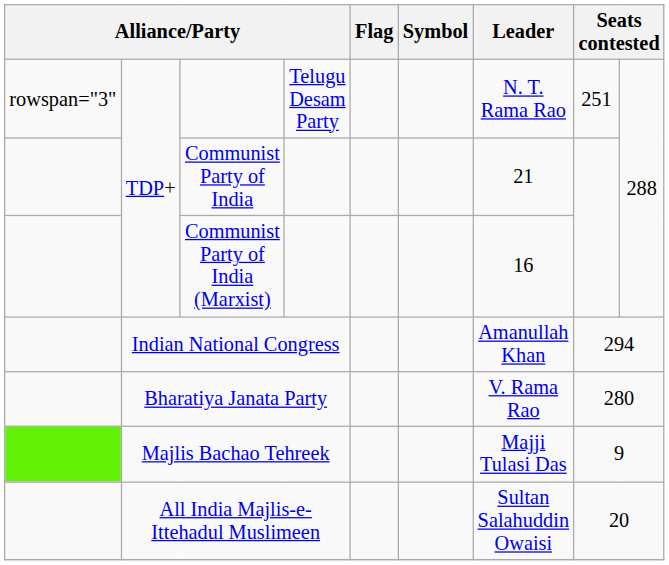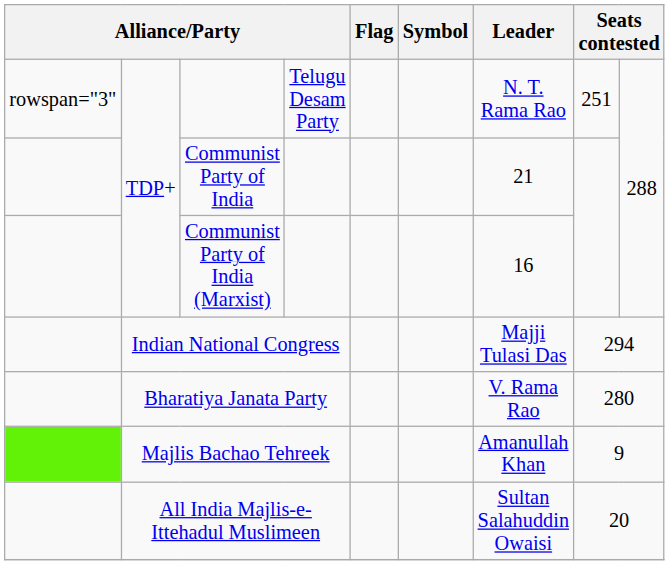(523, 343) Amanullah Khan -> (523, 343) Majji Tulasi Das
(523, 454) Majji Tulasi Das -> (523, 454) Amanullah Khan
